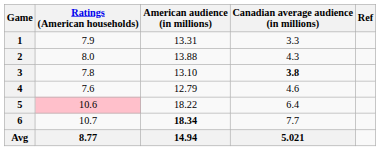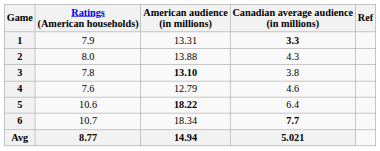(293, 40) normal -> (293, 40) bold
(185, 72) normal -> (185, 72) bold
(293, 72) bold -> (293, 72) normal
(88, 105) pink background -> (88, 105) no background
(185, 105) normal -> (185, 105) bold
(185, 121) bold -> (185, 121) normal
(293, 121) normal -> (293, 121) bold
